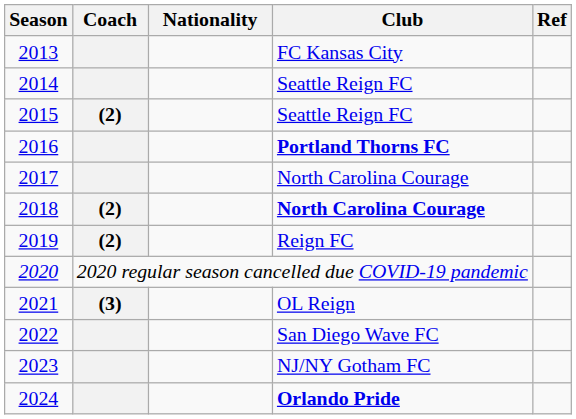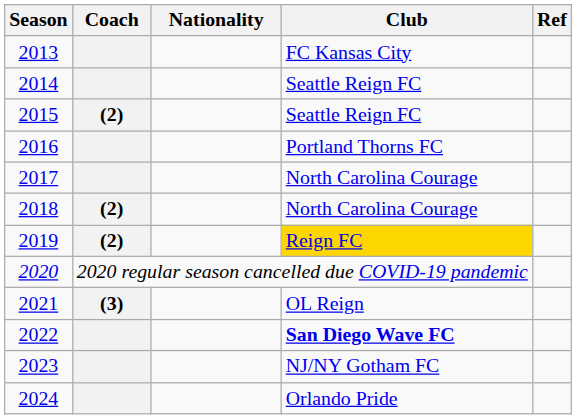(363, 146) bold -> (364, 146) normal
(381, 209) bold -> (382, 209) normal
(315, 240) no background -> (324, 240) gold background
(358, 334) normal -> (370, 334) bold
(338, 397) bold -> (342, 397) normal
